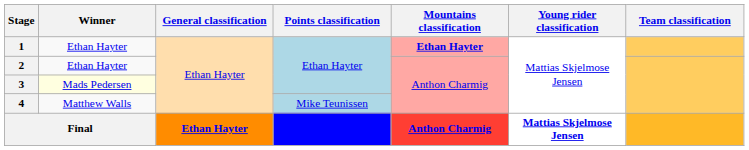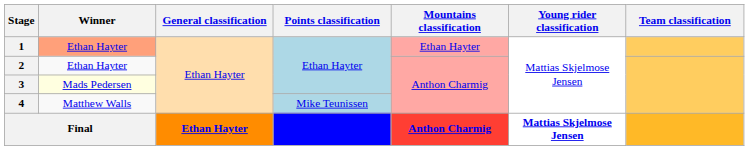(97, 46) no background -> (97, 46) lightsalmon background
(450, 46) bold -> (450, 46) normal
